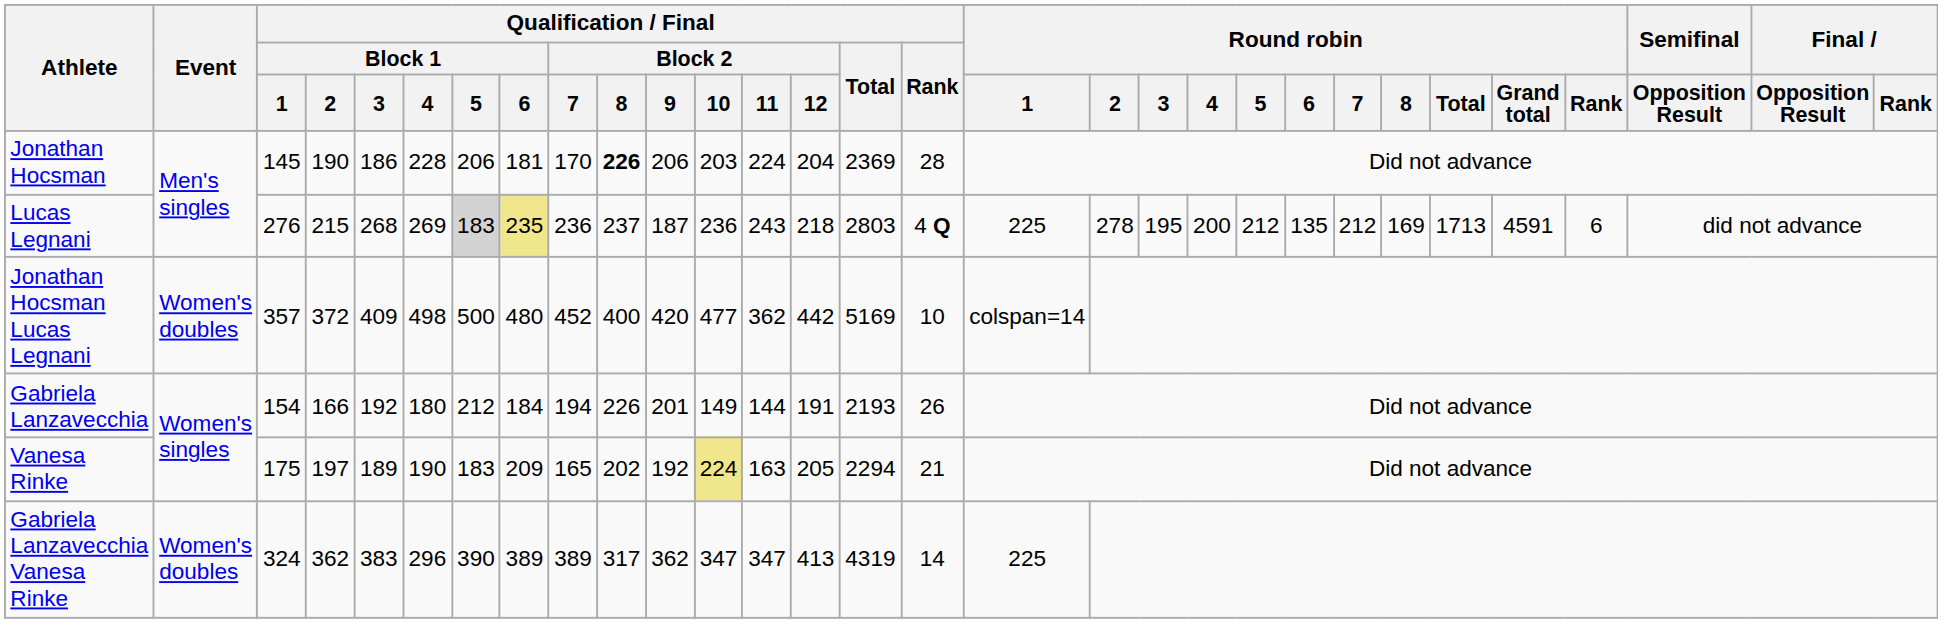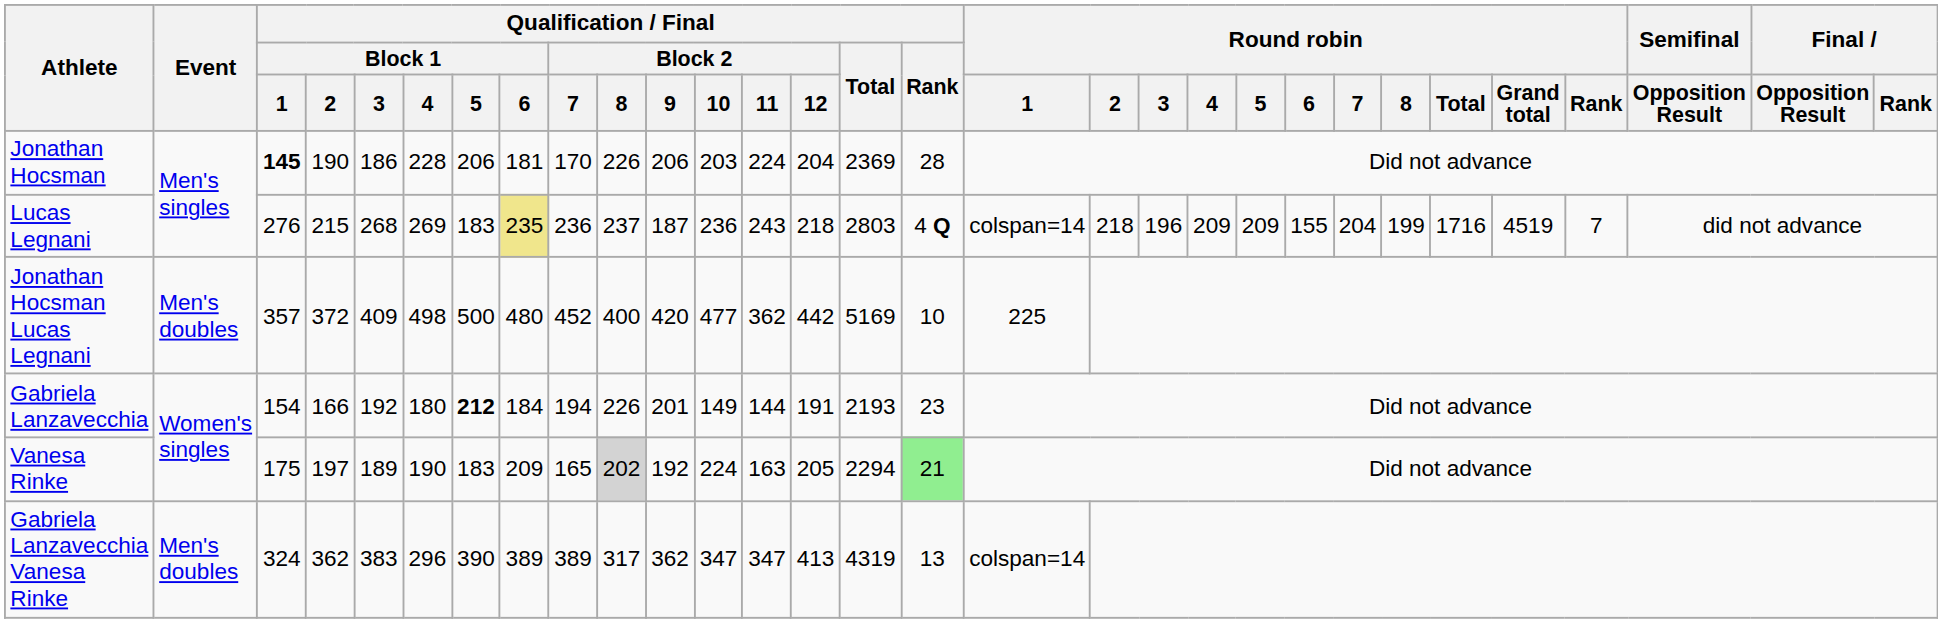(282, 162) normal -> (282, 162) bold
(621, 162) bold -> (621, 162) normal
(476, 226) lightgrey background -> (476, 226) no background
(1027, 226) 225 -> (1027, 226) colspan=14
(1115, 226) 278 -> (1115, 226) 218
(1163, 226) 195 -> (1163, 226) 196
(1212, 226) 200 -> (1212, 226) 209
(1260, 226) 212 -> (1260, 226) 209
(1309, 226) 135 -> (1309, 226) 155
(1358, 226) 212 -> (1358, 226) 204
(1406, 226) 169 -> (1406, 226) 199
(1461, 226) 1713 -> (1461, 226) 1716
(1528, 226) 4591 -> (1528, 226) 4519
(1596, 226) 6 -> (1596, 226) 7
(206, 316) Women's doubles -> (199, 316) Men's doubles
(1027, 316) colspan=14 -> (1027, 316) 225
(476, 406) normal -> (476, 406) bold
(932, 406) 26 -> (932, 406) 23
(621, 469) no background -> (621, 469) lightgrey background
(719, 469) khaki background -> (719, 469) no background
(932, 469) no background -> (932, 469) lightgreen background
(206, 559) Women's doubles -> (199, 559) Men's doubles
(932, 559) 14 -> (932, 559) 13
(1027, 559) 225 -> (1027, 559) colspan=14
